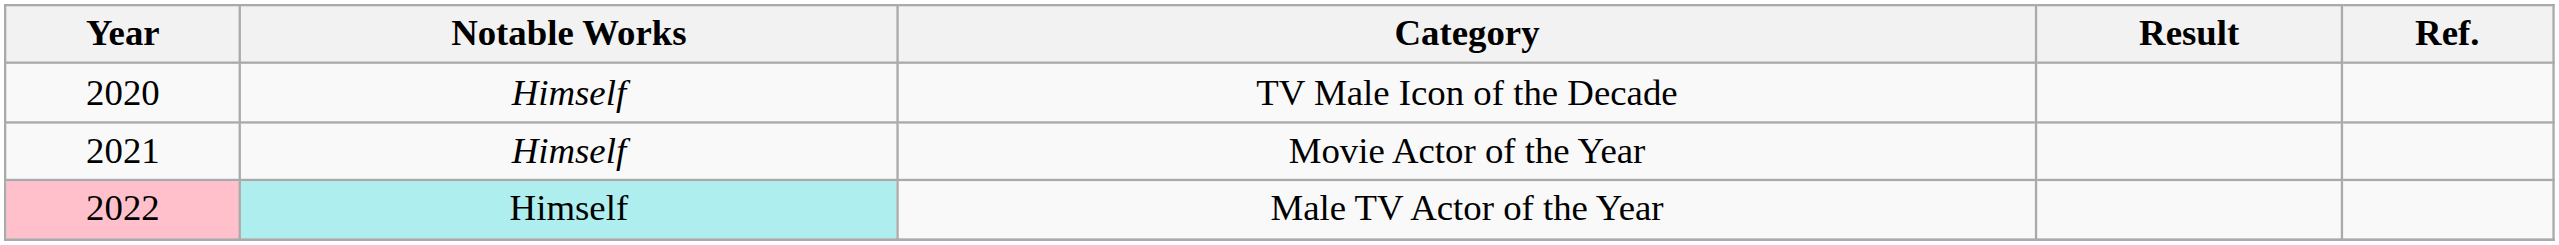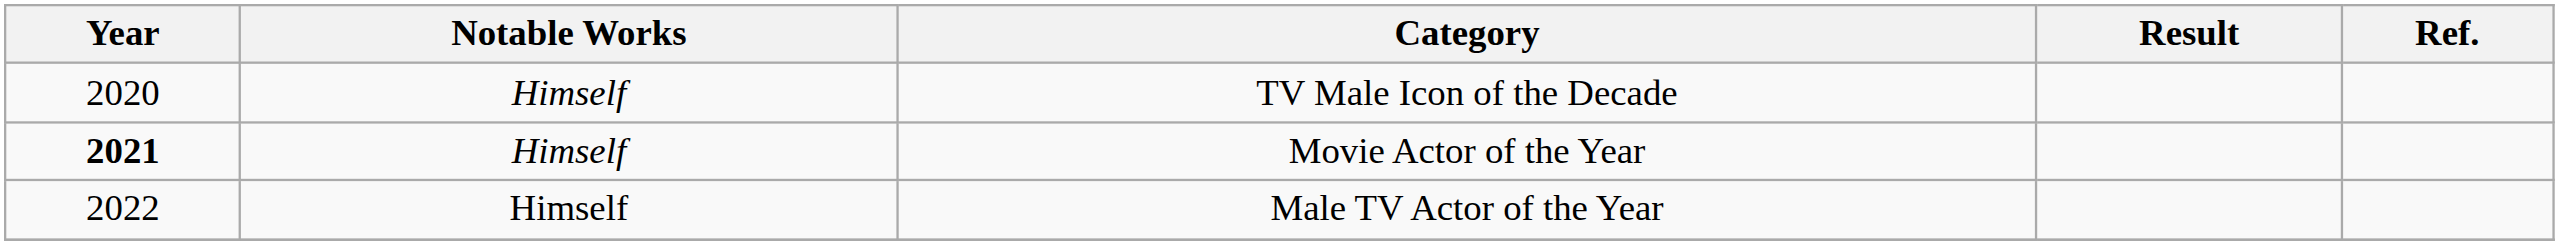(123, 150) normal -> (123, 150) bold
(123, 208) pink background -> (123, 208) no background
(569, 208) paleturquoise background -> (569, 208) no background
